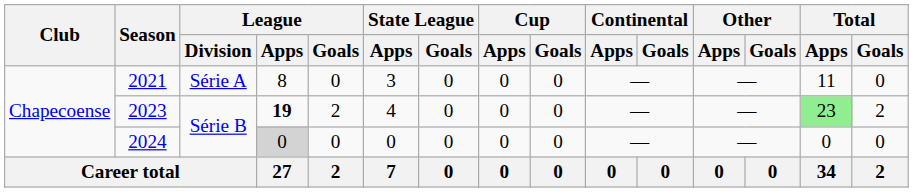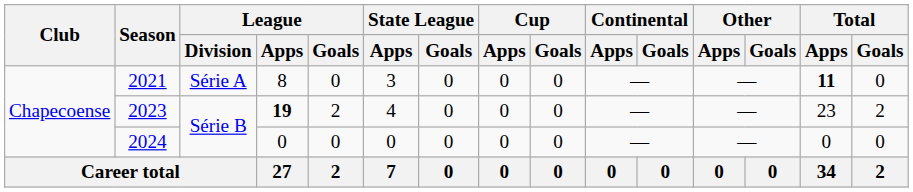(826, 80) normal -> (826, 80) bold
(826, 111) lightgreen background -> (826, 111) no background
(282, 141) lightgrey background -> (282, 141) no background
